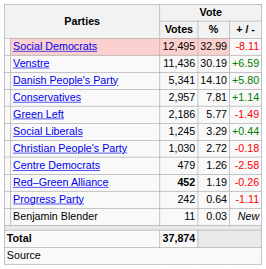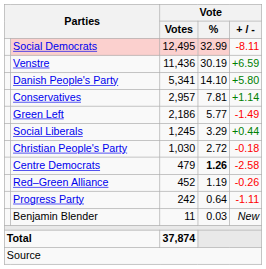(217, 166) normal -> (217, 166) bold
(186, 183) bold -> (186, 183) normal
